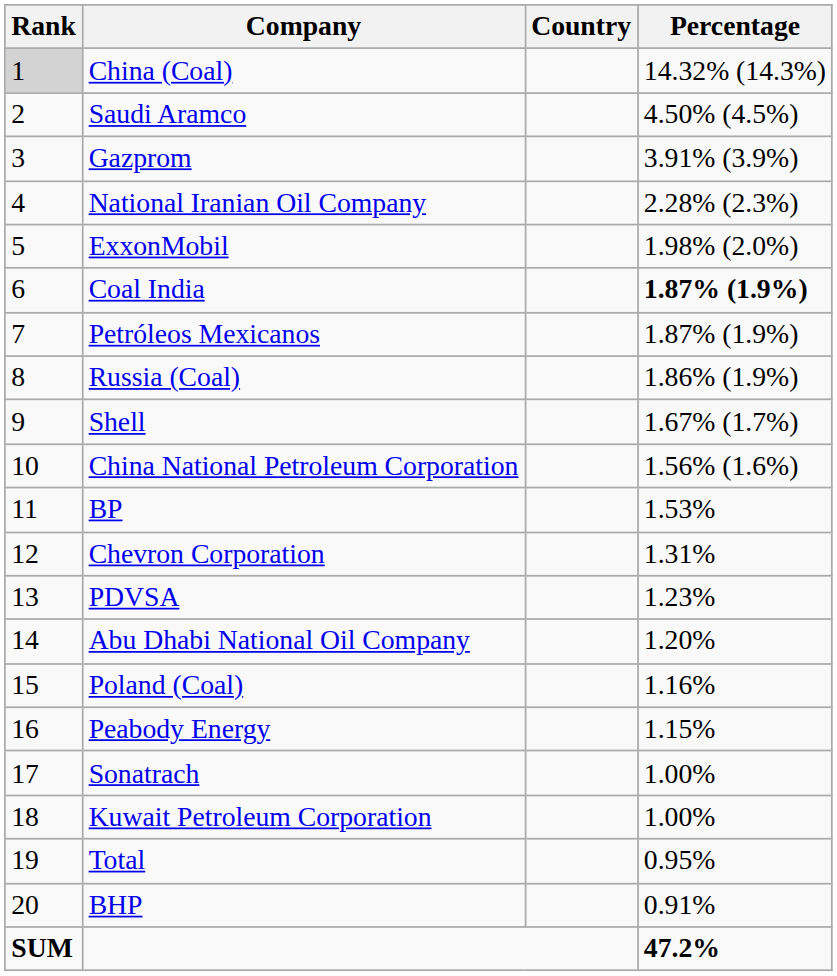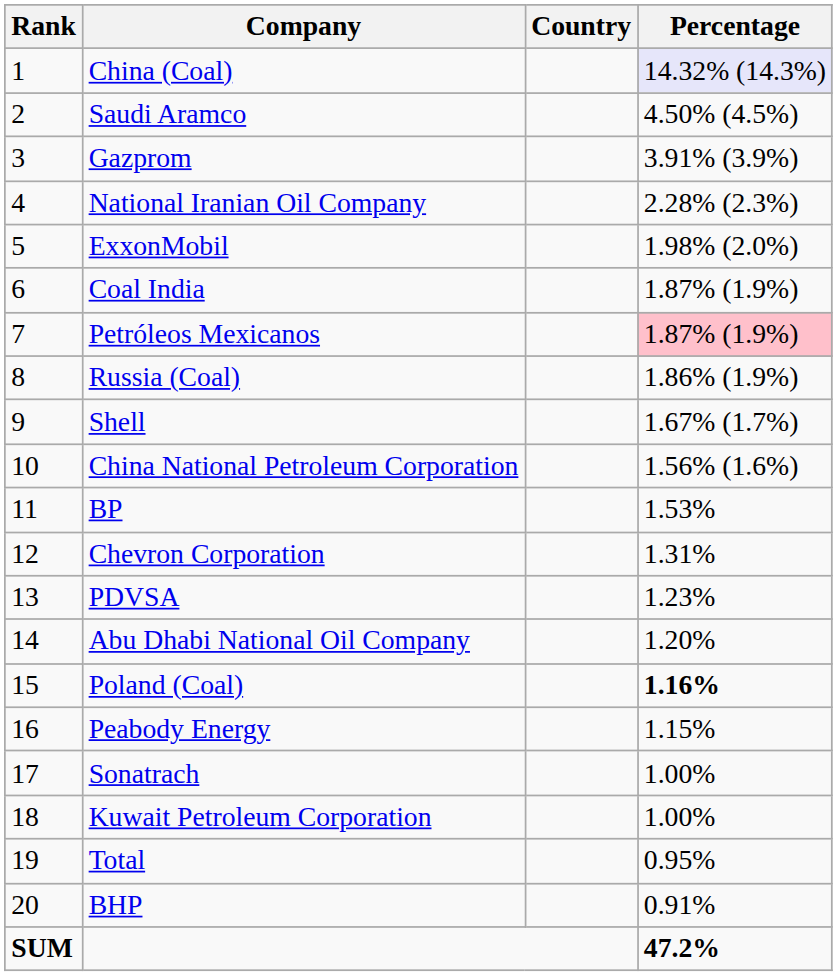(18, 70) lightgrey background -> (18, 70) no background
(735, 70) no background -> (735, 70) lavender background
(726, 289) bold -> (721, 289) normal
(721, 333) no background -> (721, 333) pink background
(680, 684) normal -> (682, 684) bold
